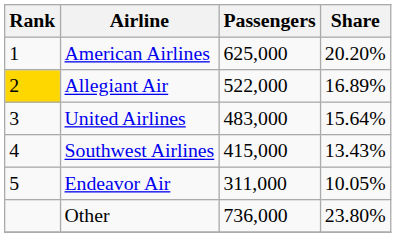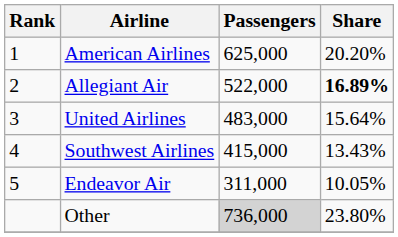(14, 86) gold background -> (14, 86) no background
(355, 86) normal -> (357, 86) bold
(256, 216) no background -> (256, 216) lightgrey background
